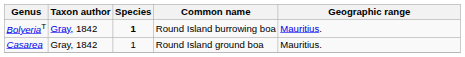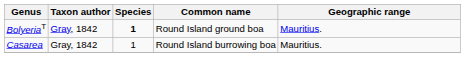(216, 28) Round Island burrowing boa -> (210, 28) Round Island ground boa
(210, 45) Round Island ground boa -> (216, 45) Round Island burrowing boa
